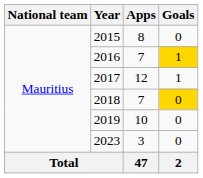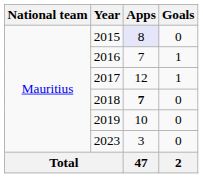(141, 36) no background -> (141, 36) lavender background
(178, 57) gold background -> (178, 57) no background
(141, 99) normal -> (141, 99) bold
(178, 99) gold background -> (178, 99) no background
